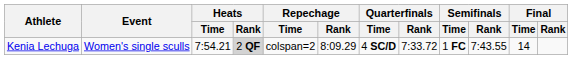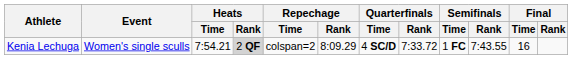(524, 46) 14 -> (524, 46) 16
